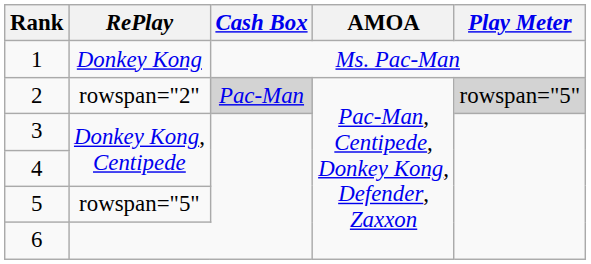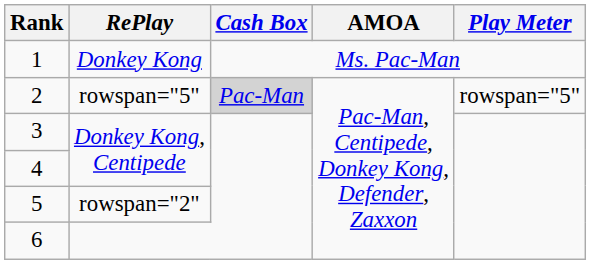(139, 95) rowspan="2" -> (139, 95) rowspan="5"
(520, 95) lightgrey background -> (520, 95) no background
(139, 204) rowspan="5" -> (139, 204) rowspan="2"
